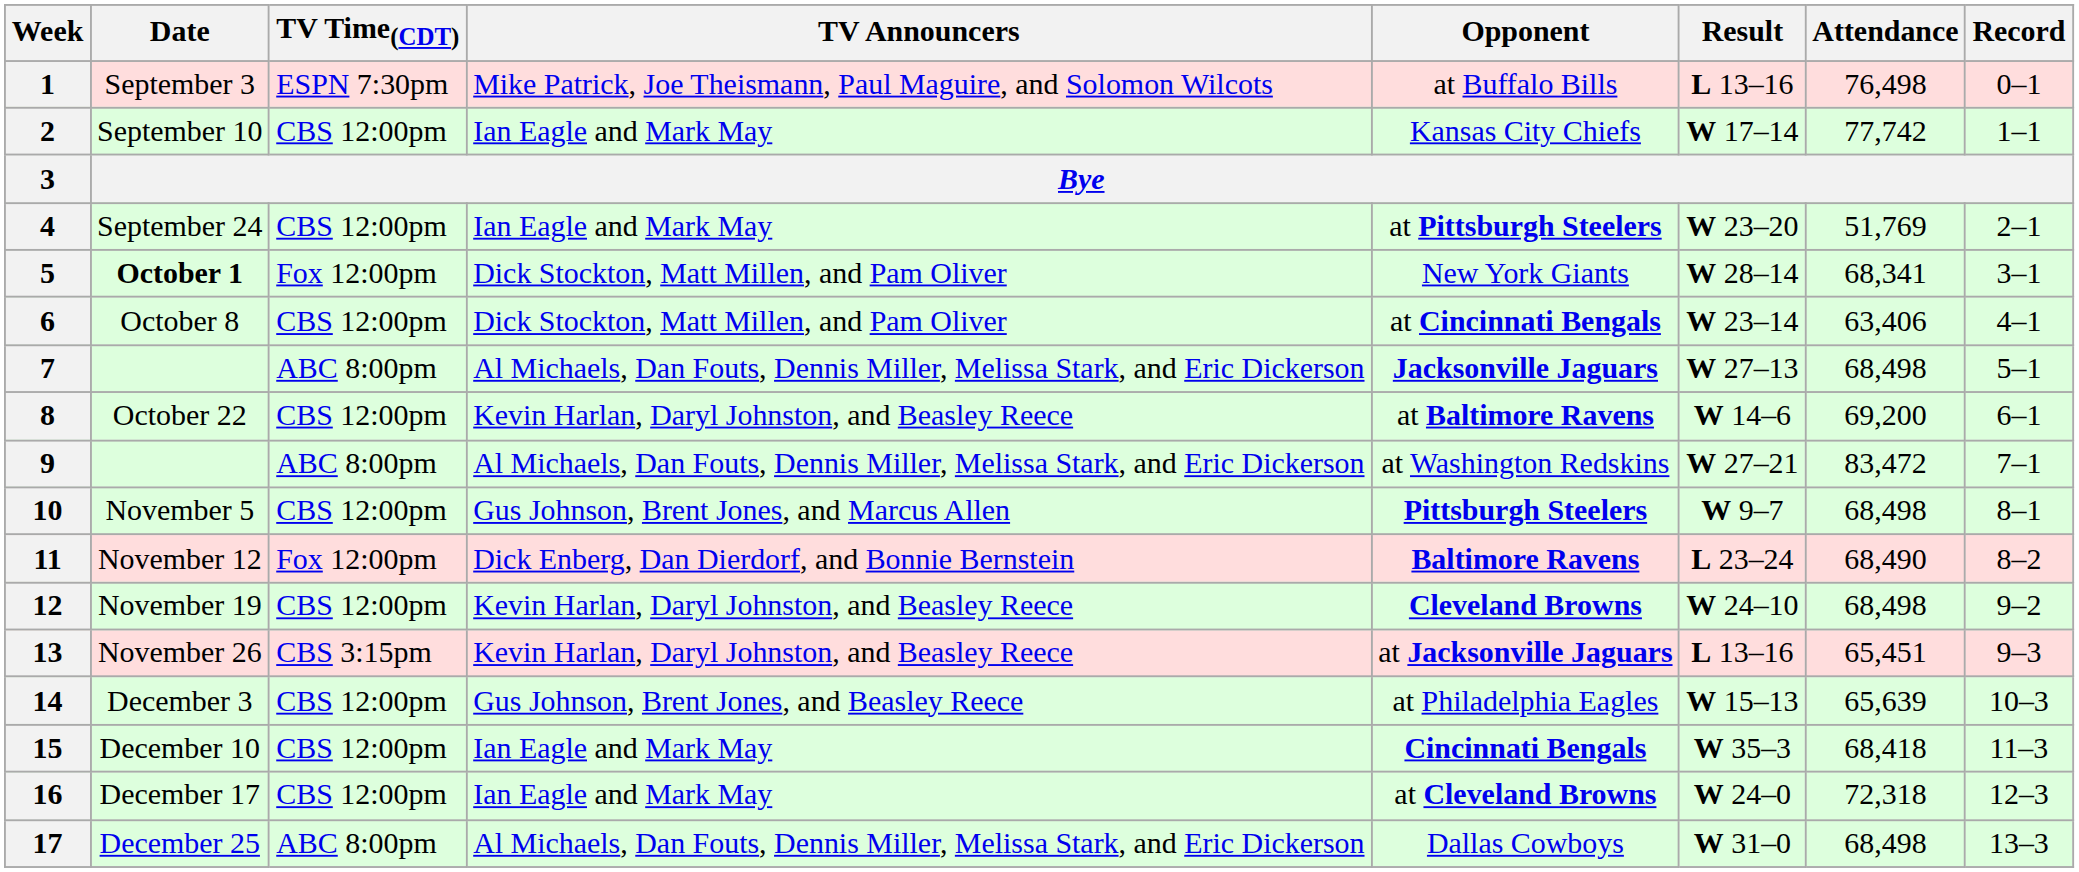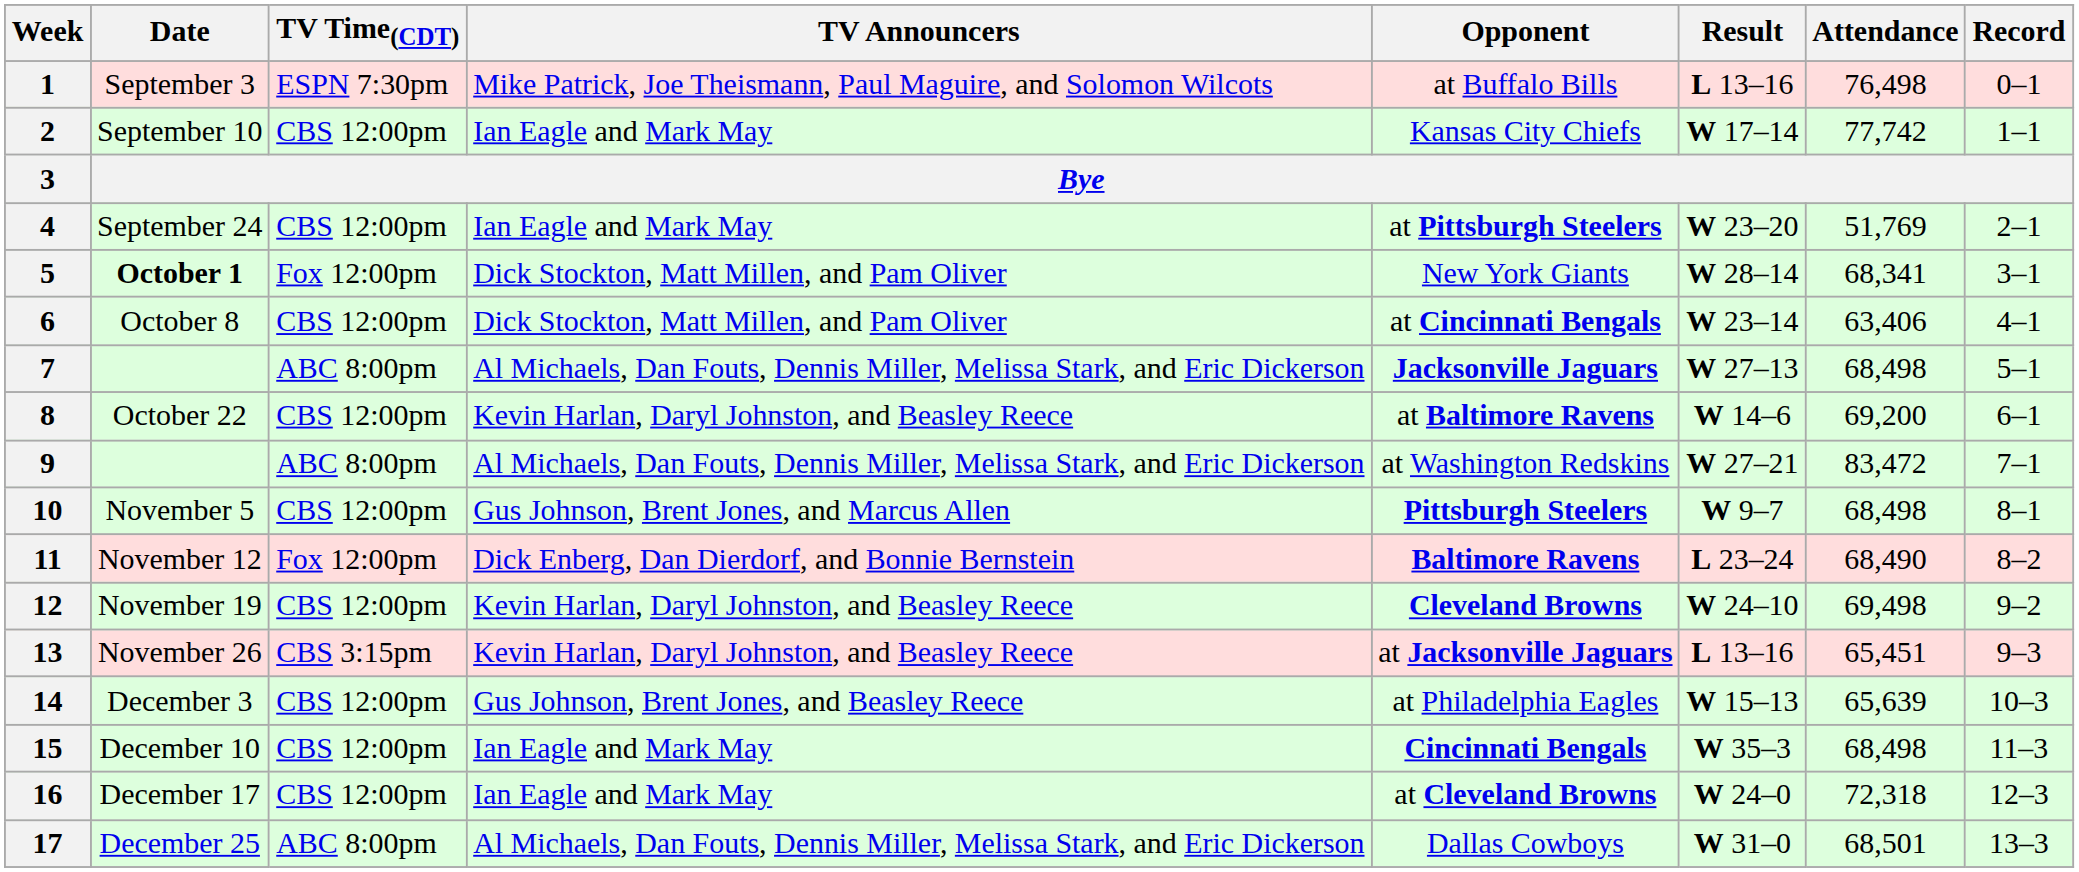(1885, 605) 68,498 -> (1885, 605) 69,498
(1885, 747) 68,418 -> (1885, 747) 68,498
(1885, 842) 68,498 -> (1885, 842) 68,501
